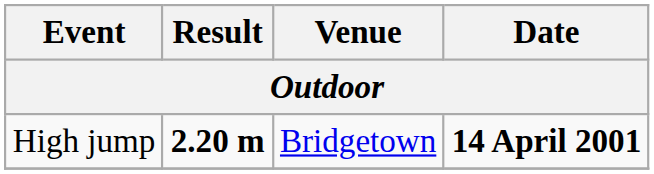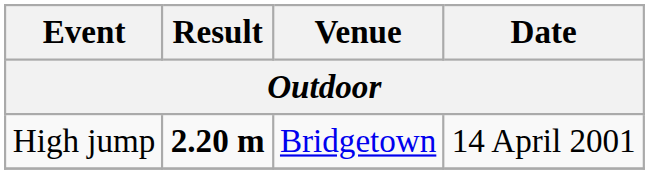(546, 141) bold -> (544, 141) normal
